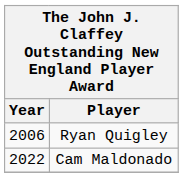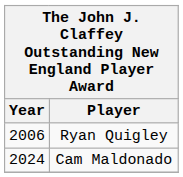(27, 160) 2022 -> (27, 160) 2024
